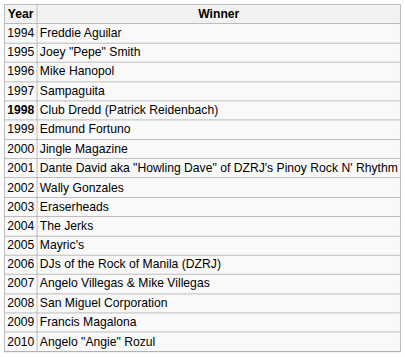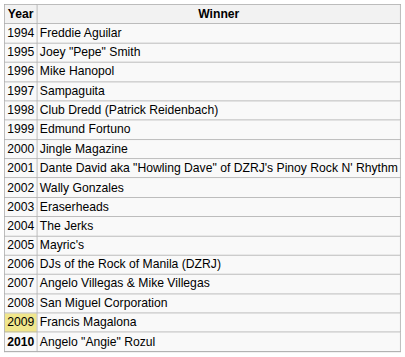(21, 110) bold -> (21, 110) normal
(21, 322) no background -> (21, 322) khaki background
(21, 341) normal -> (21, 341) bold
